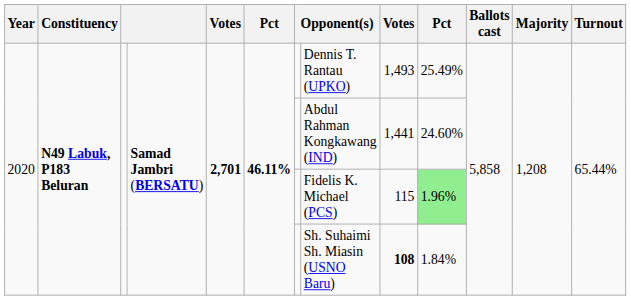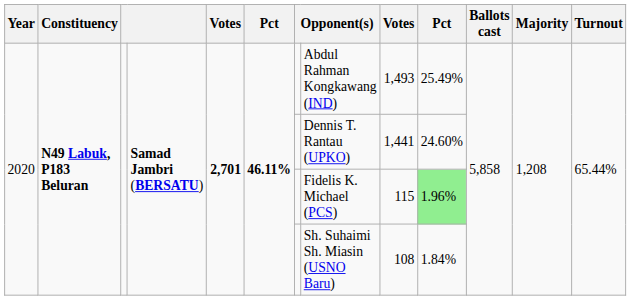(330, 70) Dennis T. Rantau (UPKO) -> (340, 78) Abdul Rahman Kongkawang (IND)
(340, 133) Abdul Rahman Kongkawang (IND) -> (330, 141) Dennis T. Rantau (UPKO)
(404, 259) bold -> (404, 259) normal
